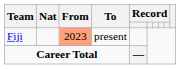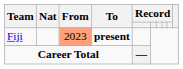(110, 36) normal -> (112, 36) bold
